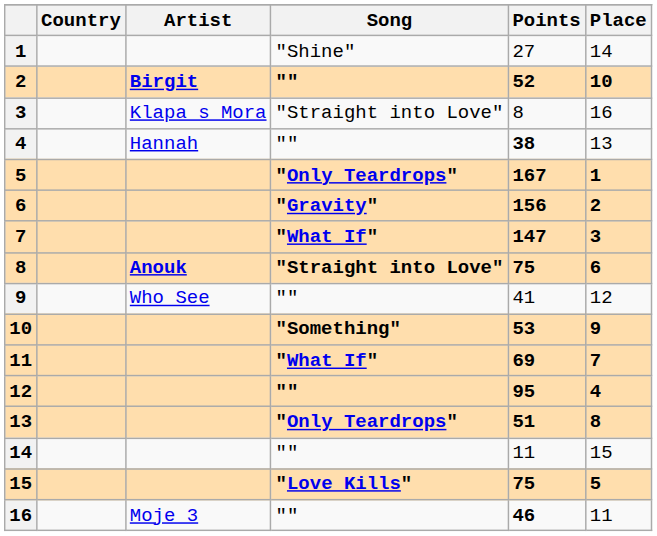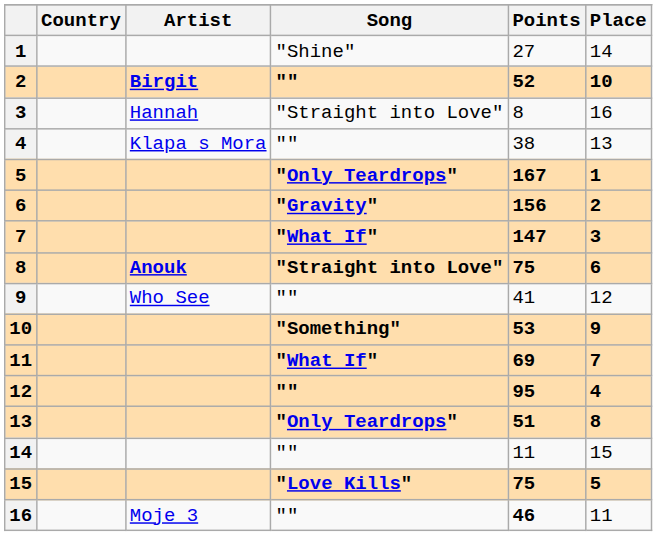(198, 113) Klapa s Mora -> (164, 113) Hannah
(164, 144) Hannah -> (198, 144) Klapa s Mora
(524, 144) bold -> (524, 144) normal
